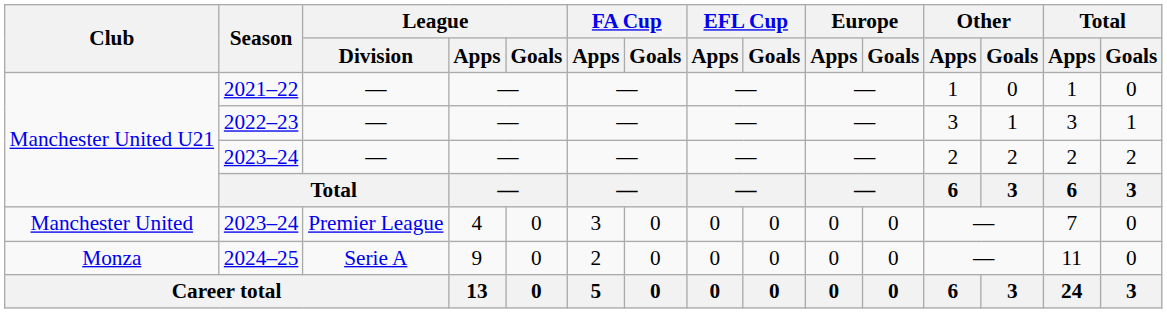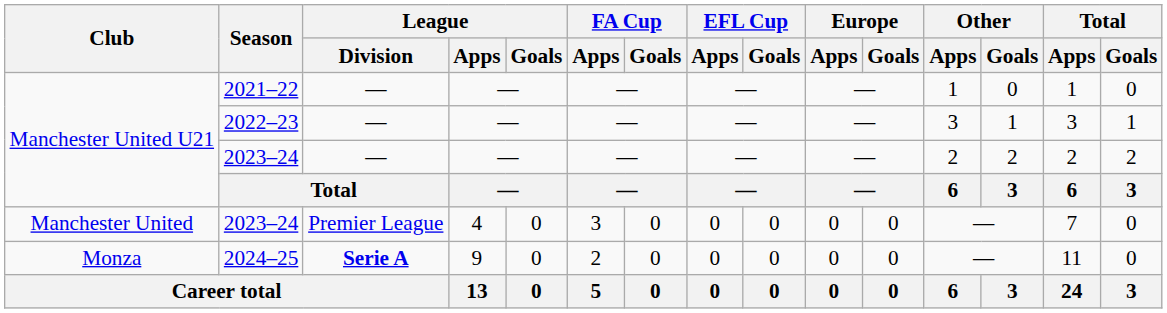(376, 257) normal -> (376, 257) bold
